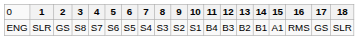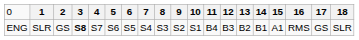(80, 27) normal -> (80, 27) bold
